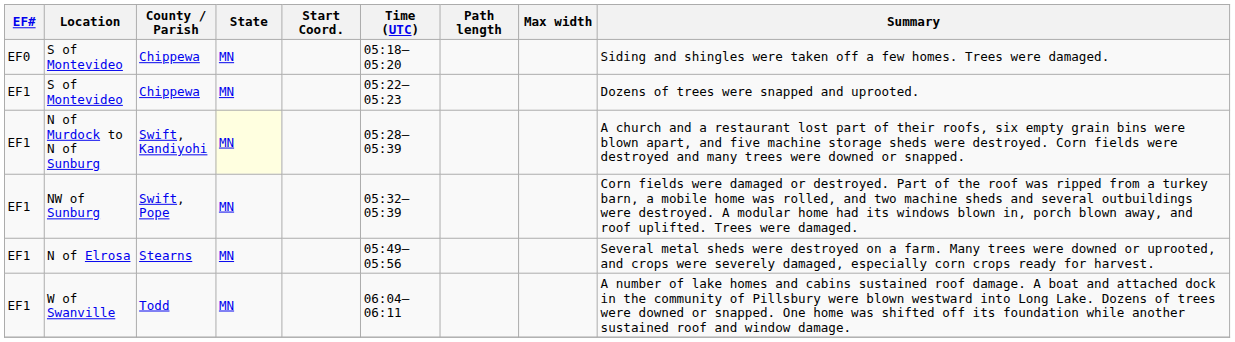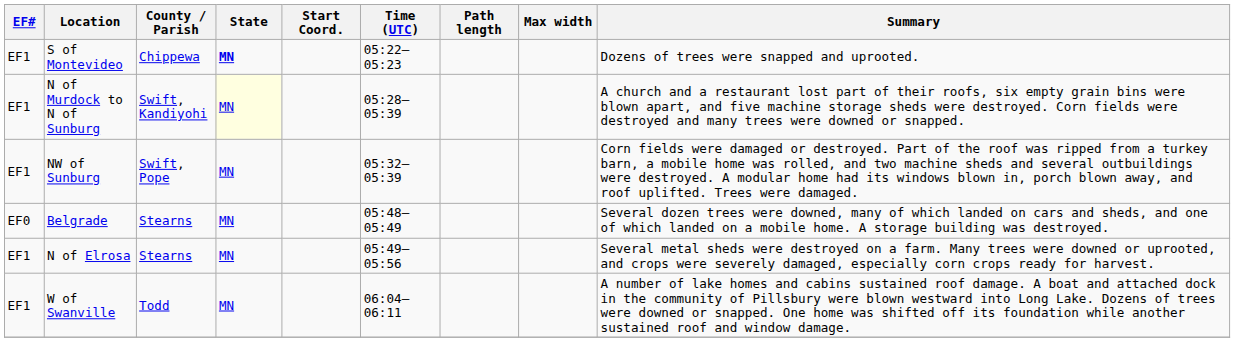- row: (19, 57)
(227, 92) normal -> (227, 57) bold
+ row: (19, 221)
